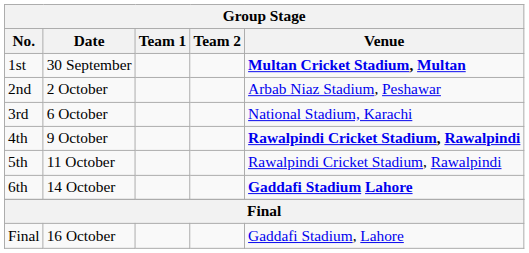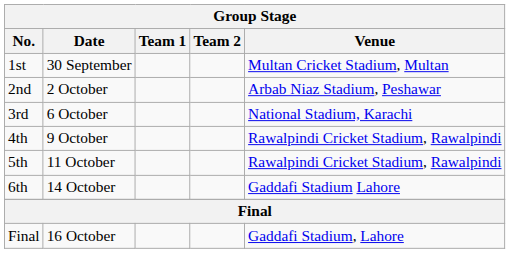(357, 65) bold -> (348, 65) normal
(384, 138) bold -> (375, 138) normal
(330, 187) bold -> (324, 187) normal
